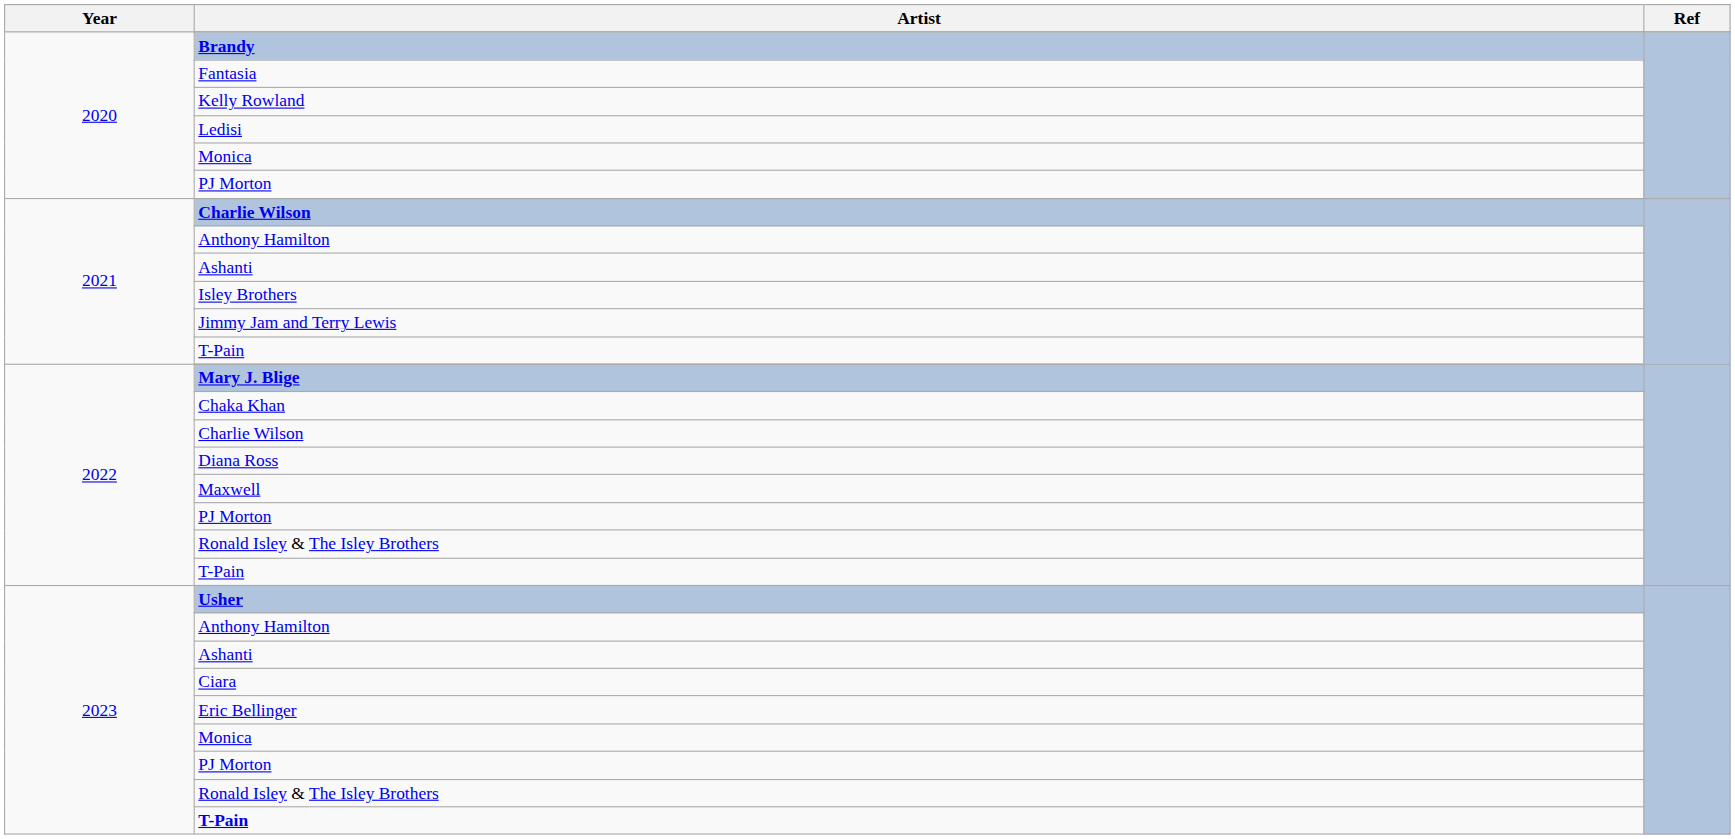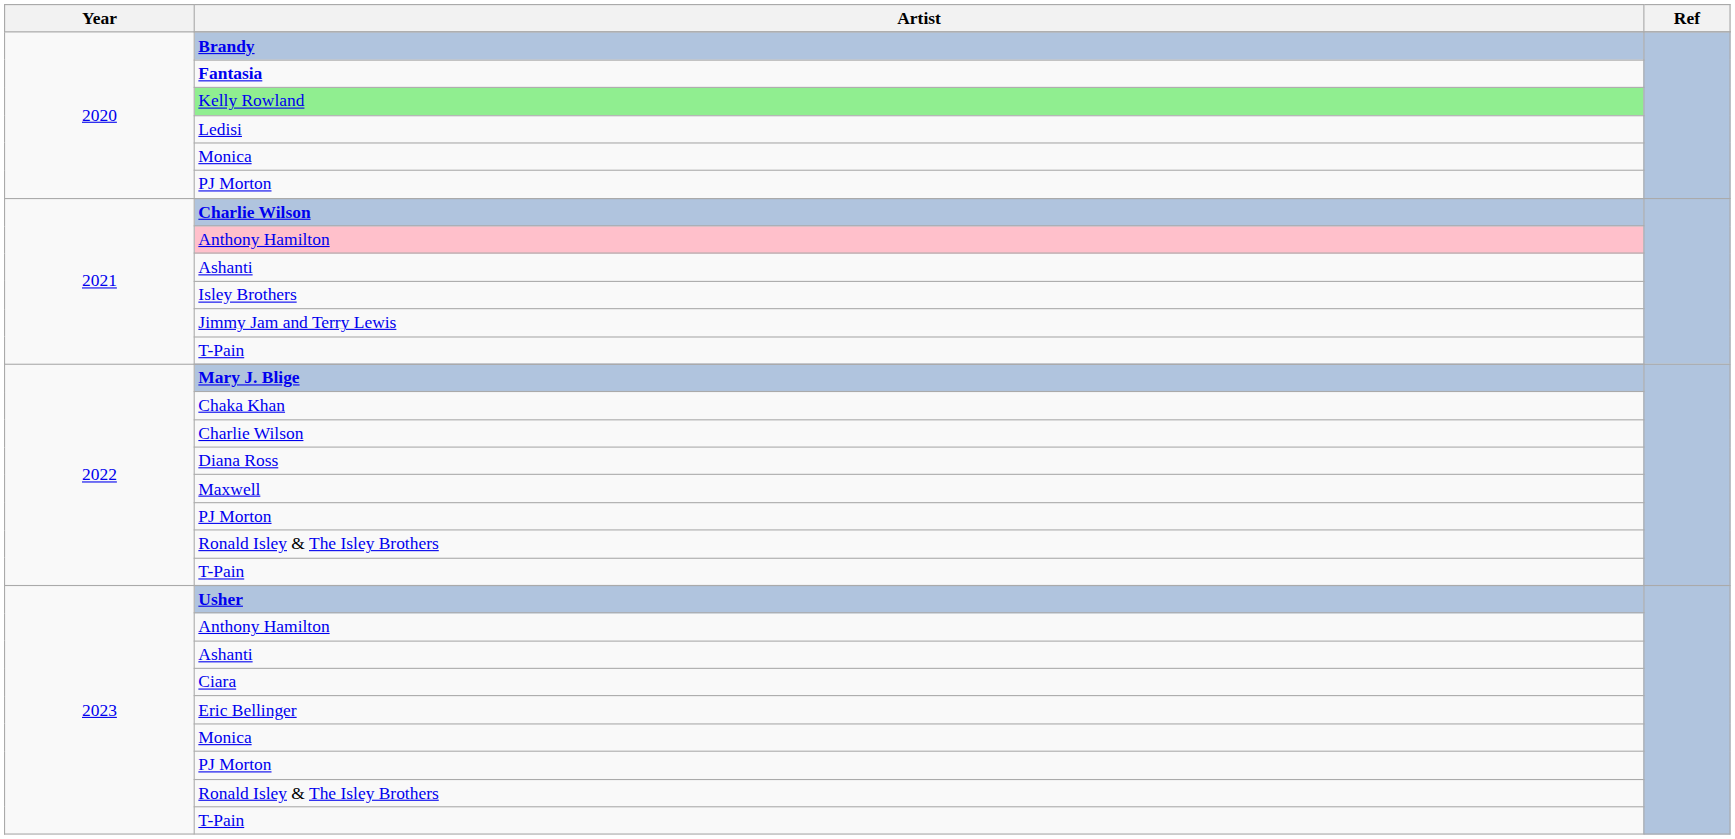(227, 73) normal -> (230, 73) bold
(251, 101) no background -> (251, 101) lightgreen background
(264, 239) no background -> (264, 239) pink background
(223, 820) bold -> (221, 820) normal
